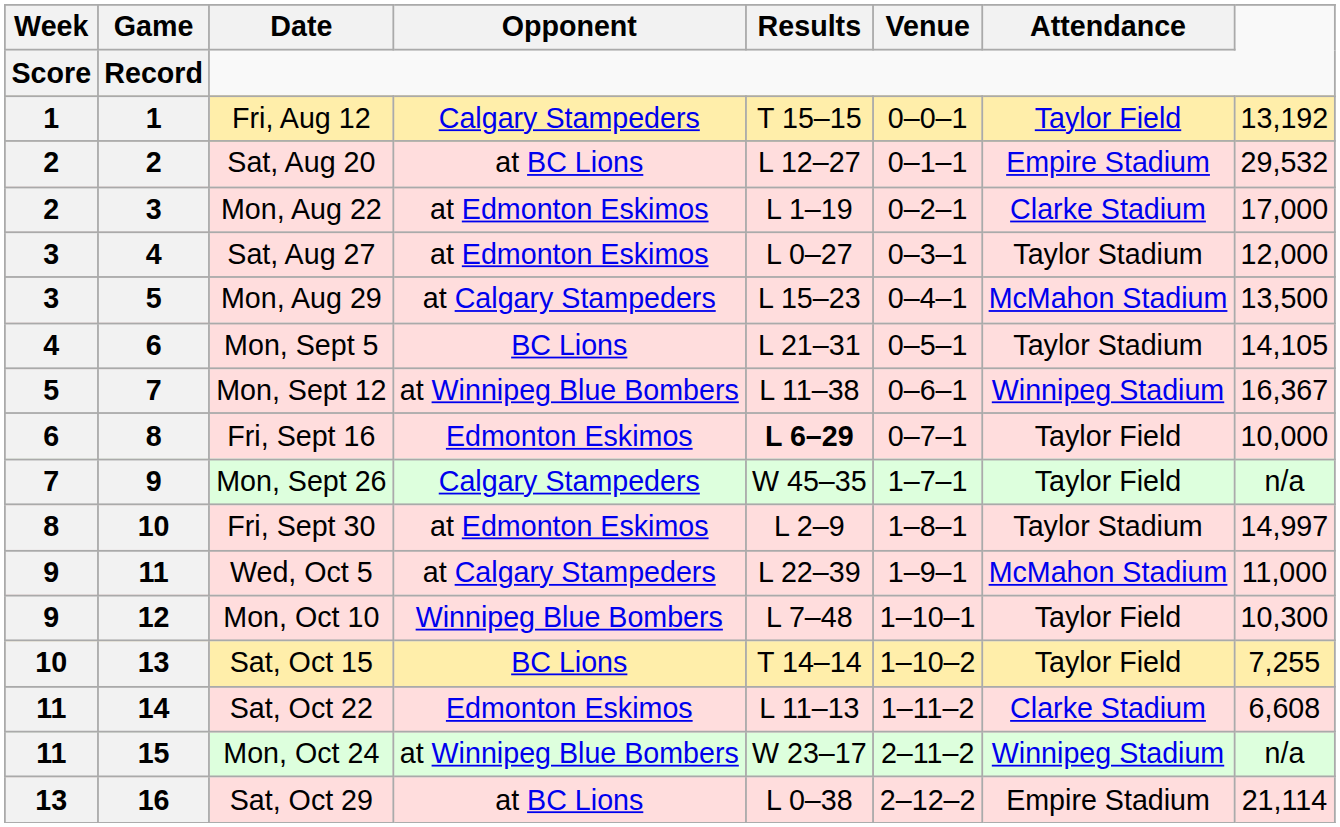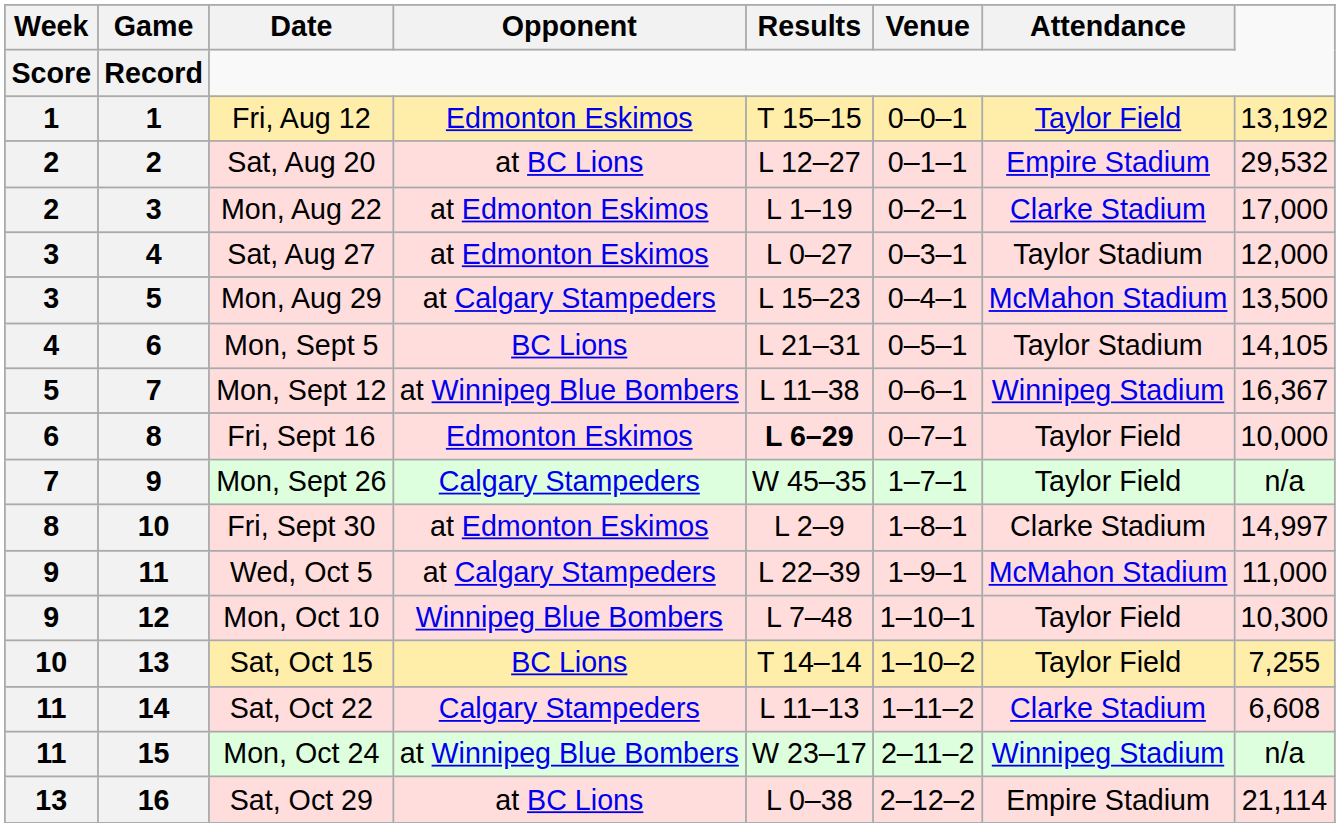(569, 118) Calgary Stampeders -> (569, 118) Edmonton Eskimos
(1108, 526) Taylor Stadium -> (1108, 526) Clarke Stadium
(569, 708) Edmonton Eskimos -> (569, 708) Calgary Stampeders
